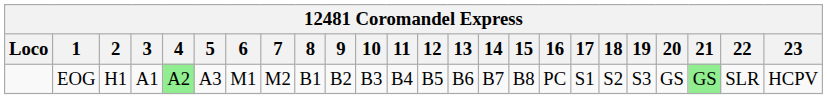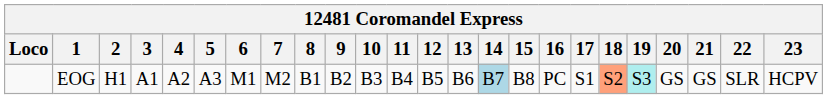(179, 78) lightgreen background -> (179, 78) no background
(493, 78) no background -> (493, 78) lightblue background
(613, 78) no background -> (613, 78) lightsalmon background
(642, 78) no background -> (642, 78) paleturquoise background
(705, 78) lightgreen background -> (705, 78) no background
